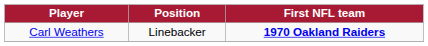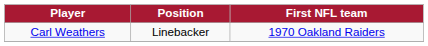(324, 32) bold -> (327, 32) normal
